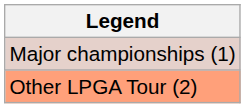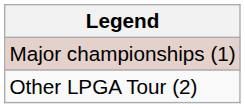(103, 87) lightsalmon background -> (103, 87) no background
